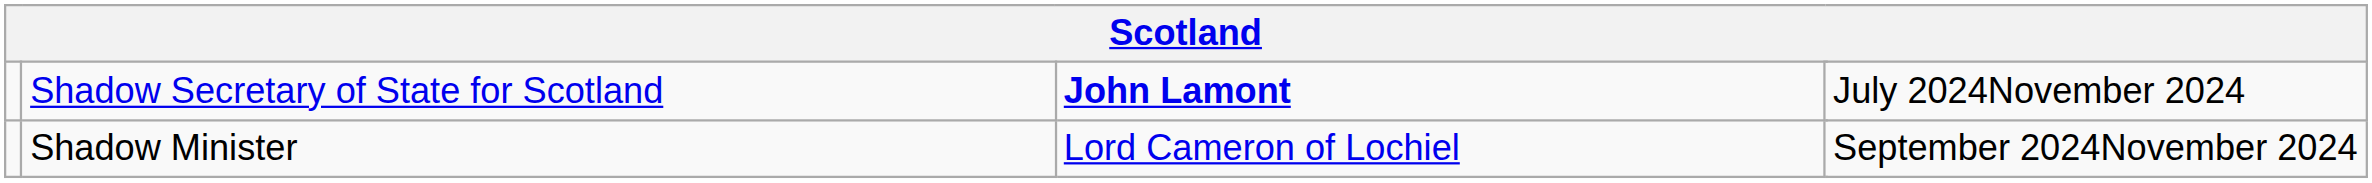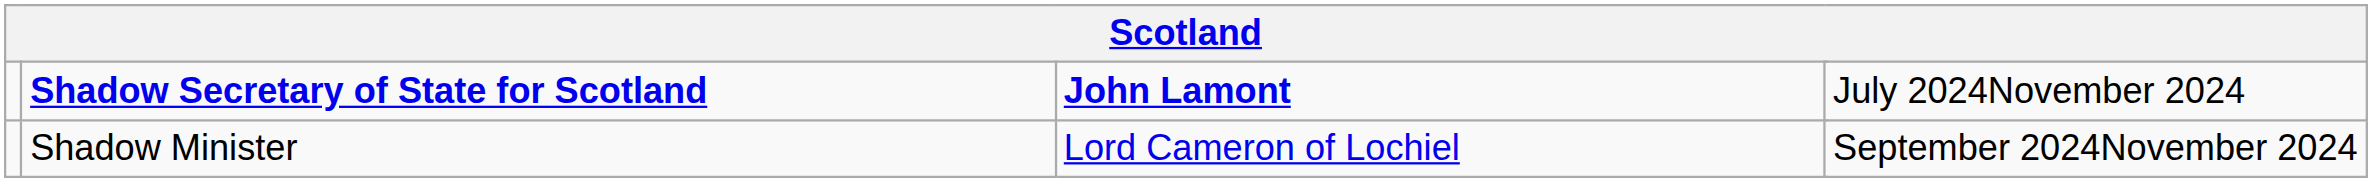(347, 90) normal -> (369, 90) bold
